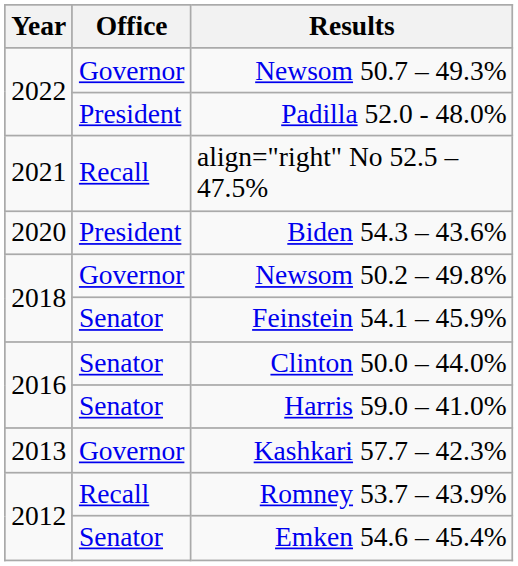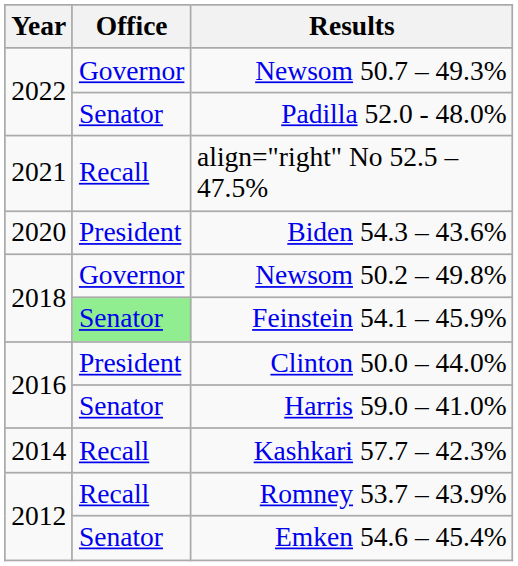(130, 113) President -> (121, 113) Senator
(121, 319) no background -> (121, 319) lightgreen background
(121, 362) Senator -> (130, 362) President
(39, 450) 2013 -> (39, 450) 2014
(132, 450) Governor -> (114, 450) Recall
